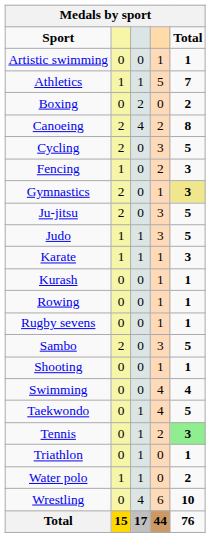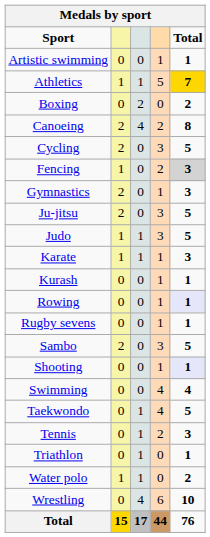(188, 81) no background -> (188, 81) gold background
(188, 169) no background -> (188, 169) lightgrey background
(188, 191) khaki background -> (188, 191) no background
(188, 301) no background -> (188, 301) lavender background
(188, 367) no background -> (188, 367) lavender background
(188, 433) lightgreen background -> (188, 433) no background
